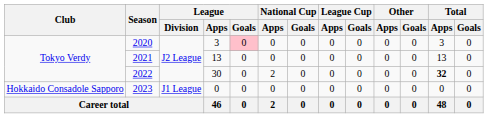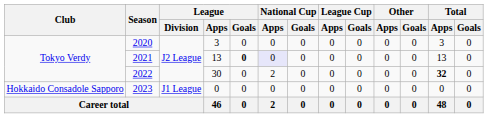(244, 43) pink background -> (244, 43) no background
(244, 58) normal -> (244, 58) bold
(273, 58) no background -> (273, 58) lavender background
